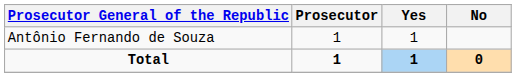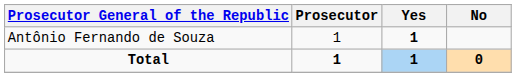(414, 38) normal -> (414, 38) bold
